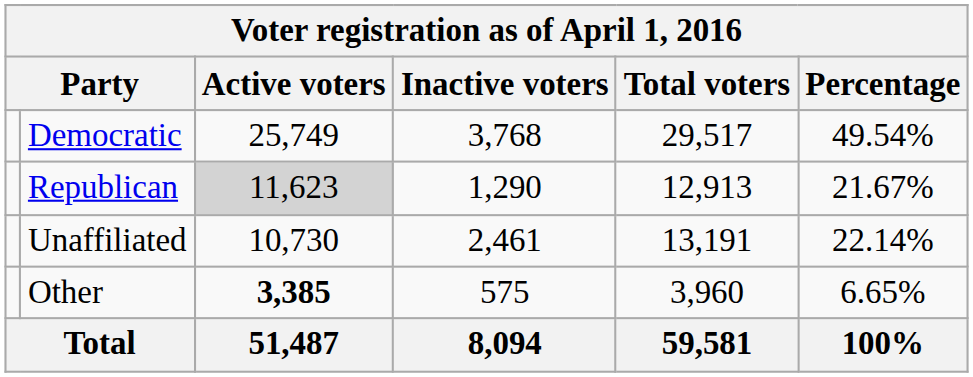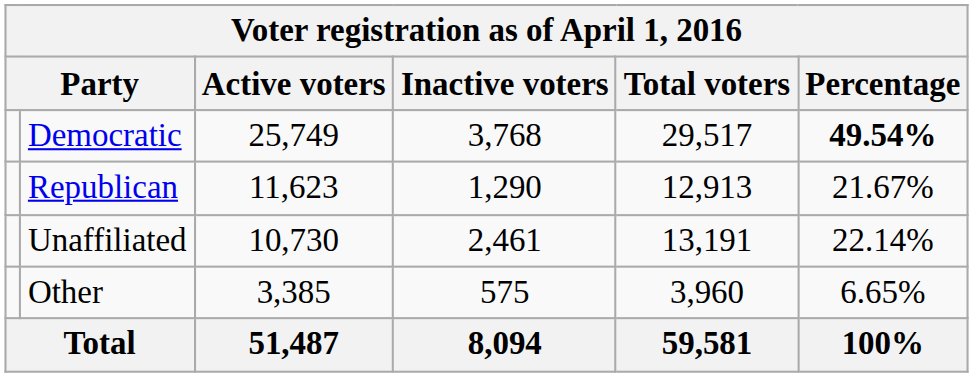(883, 135) normal -> (883, 135) bold
(294, 187) lightgrey background -> (294, 187) no background
(294, 291) bold -> (294, 291) normal
